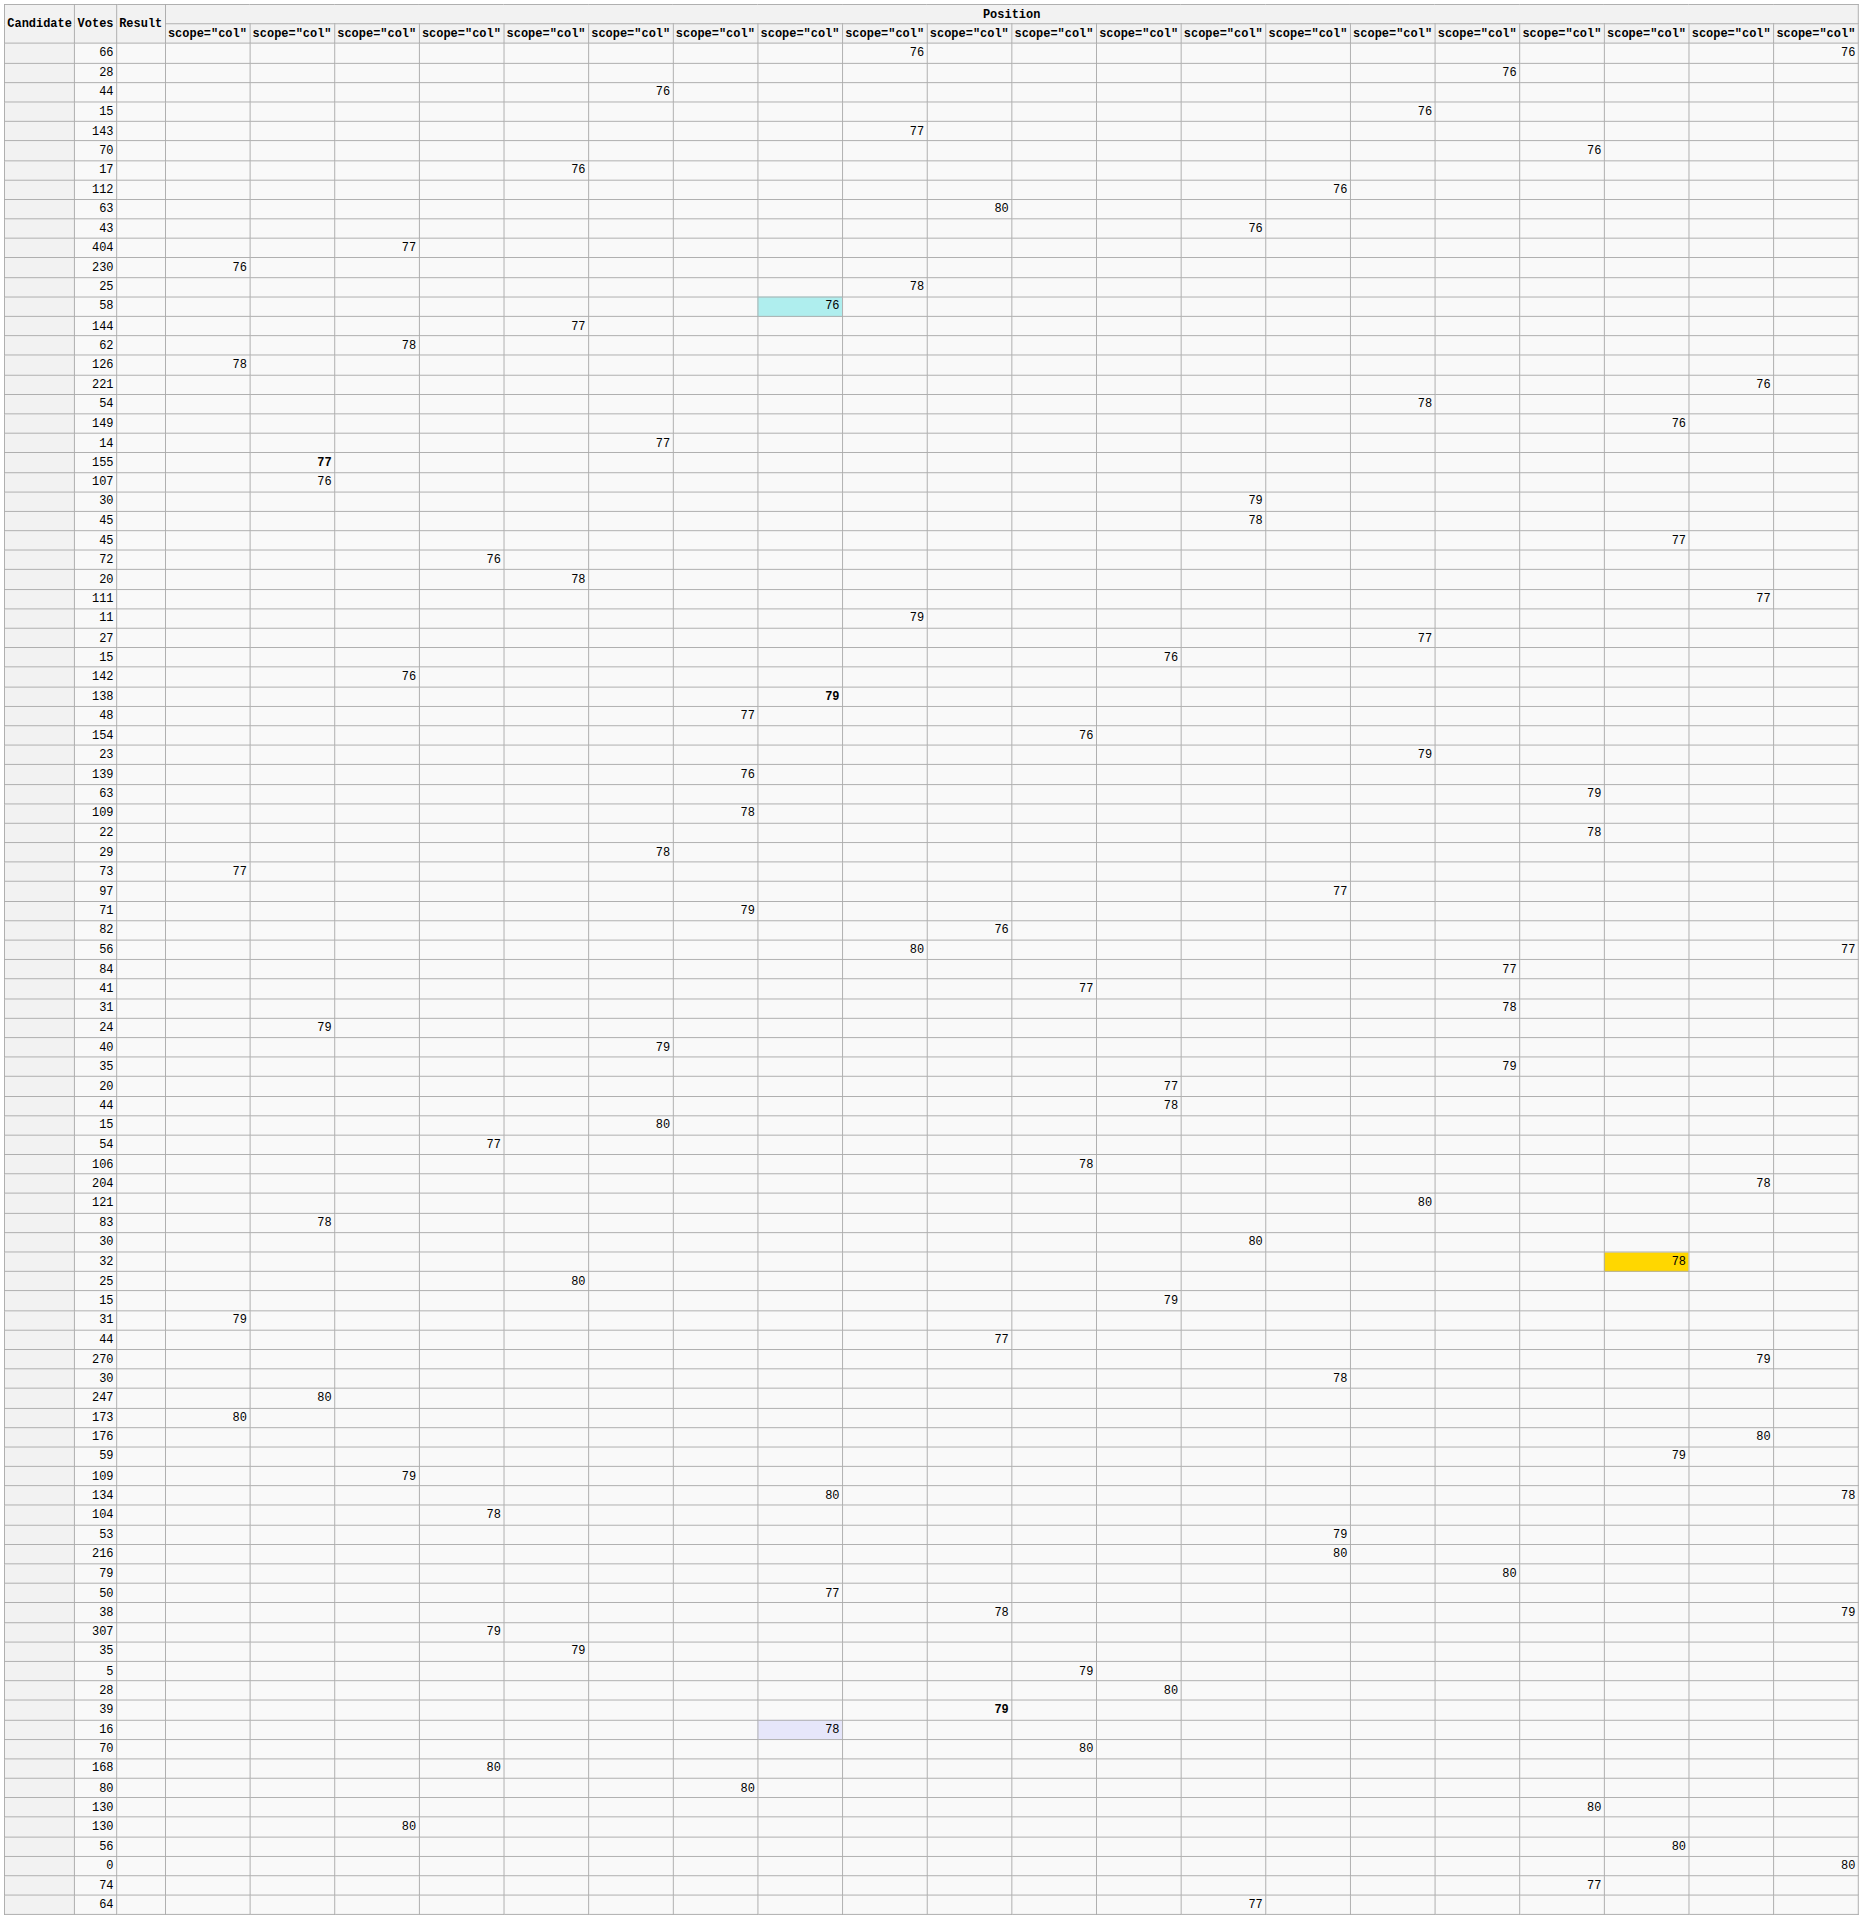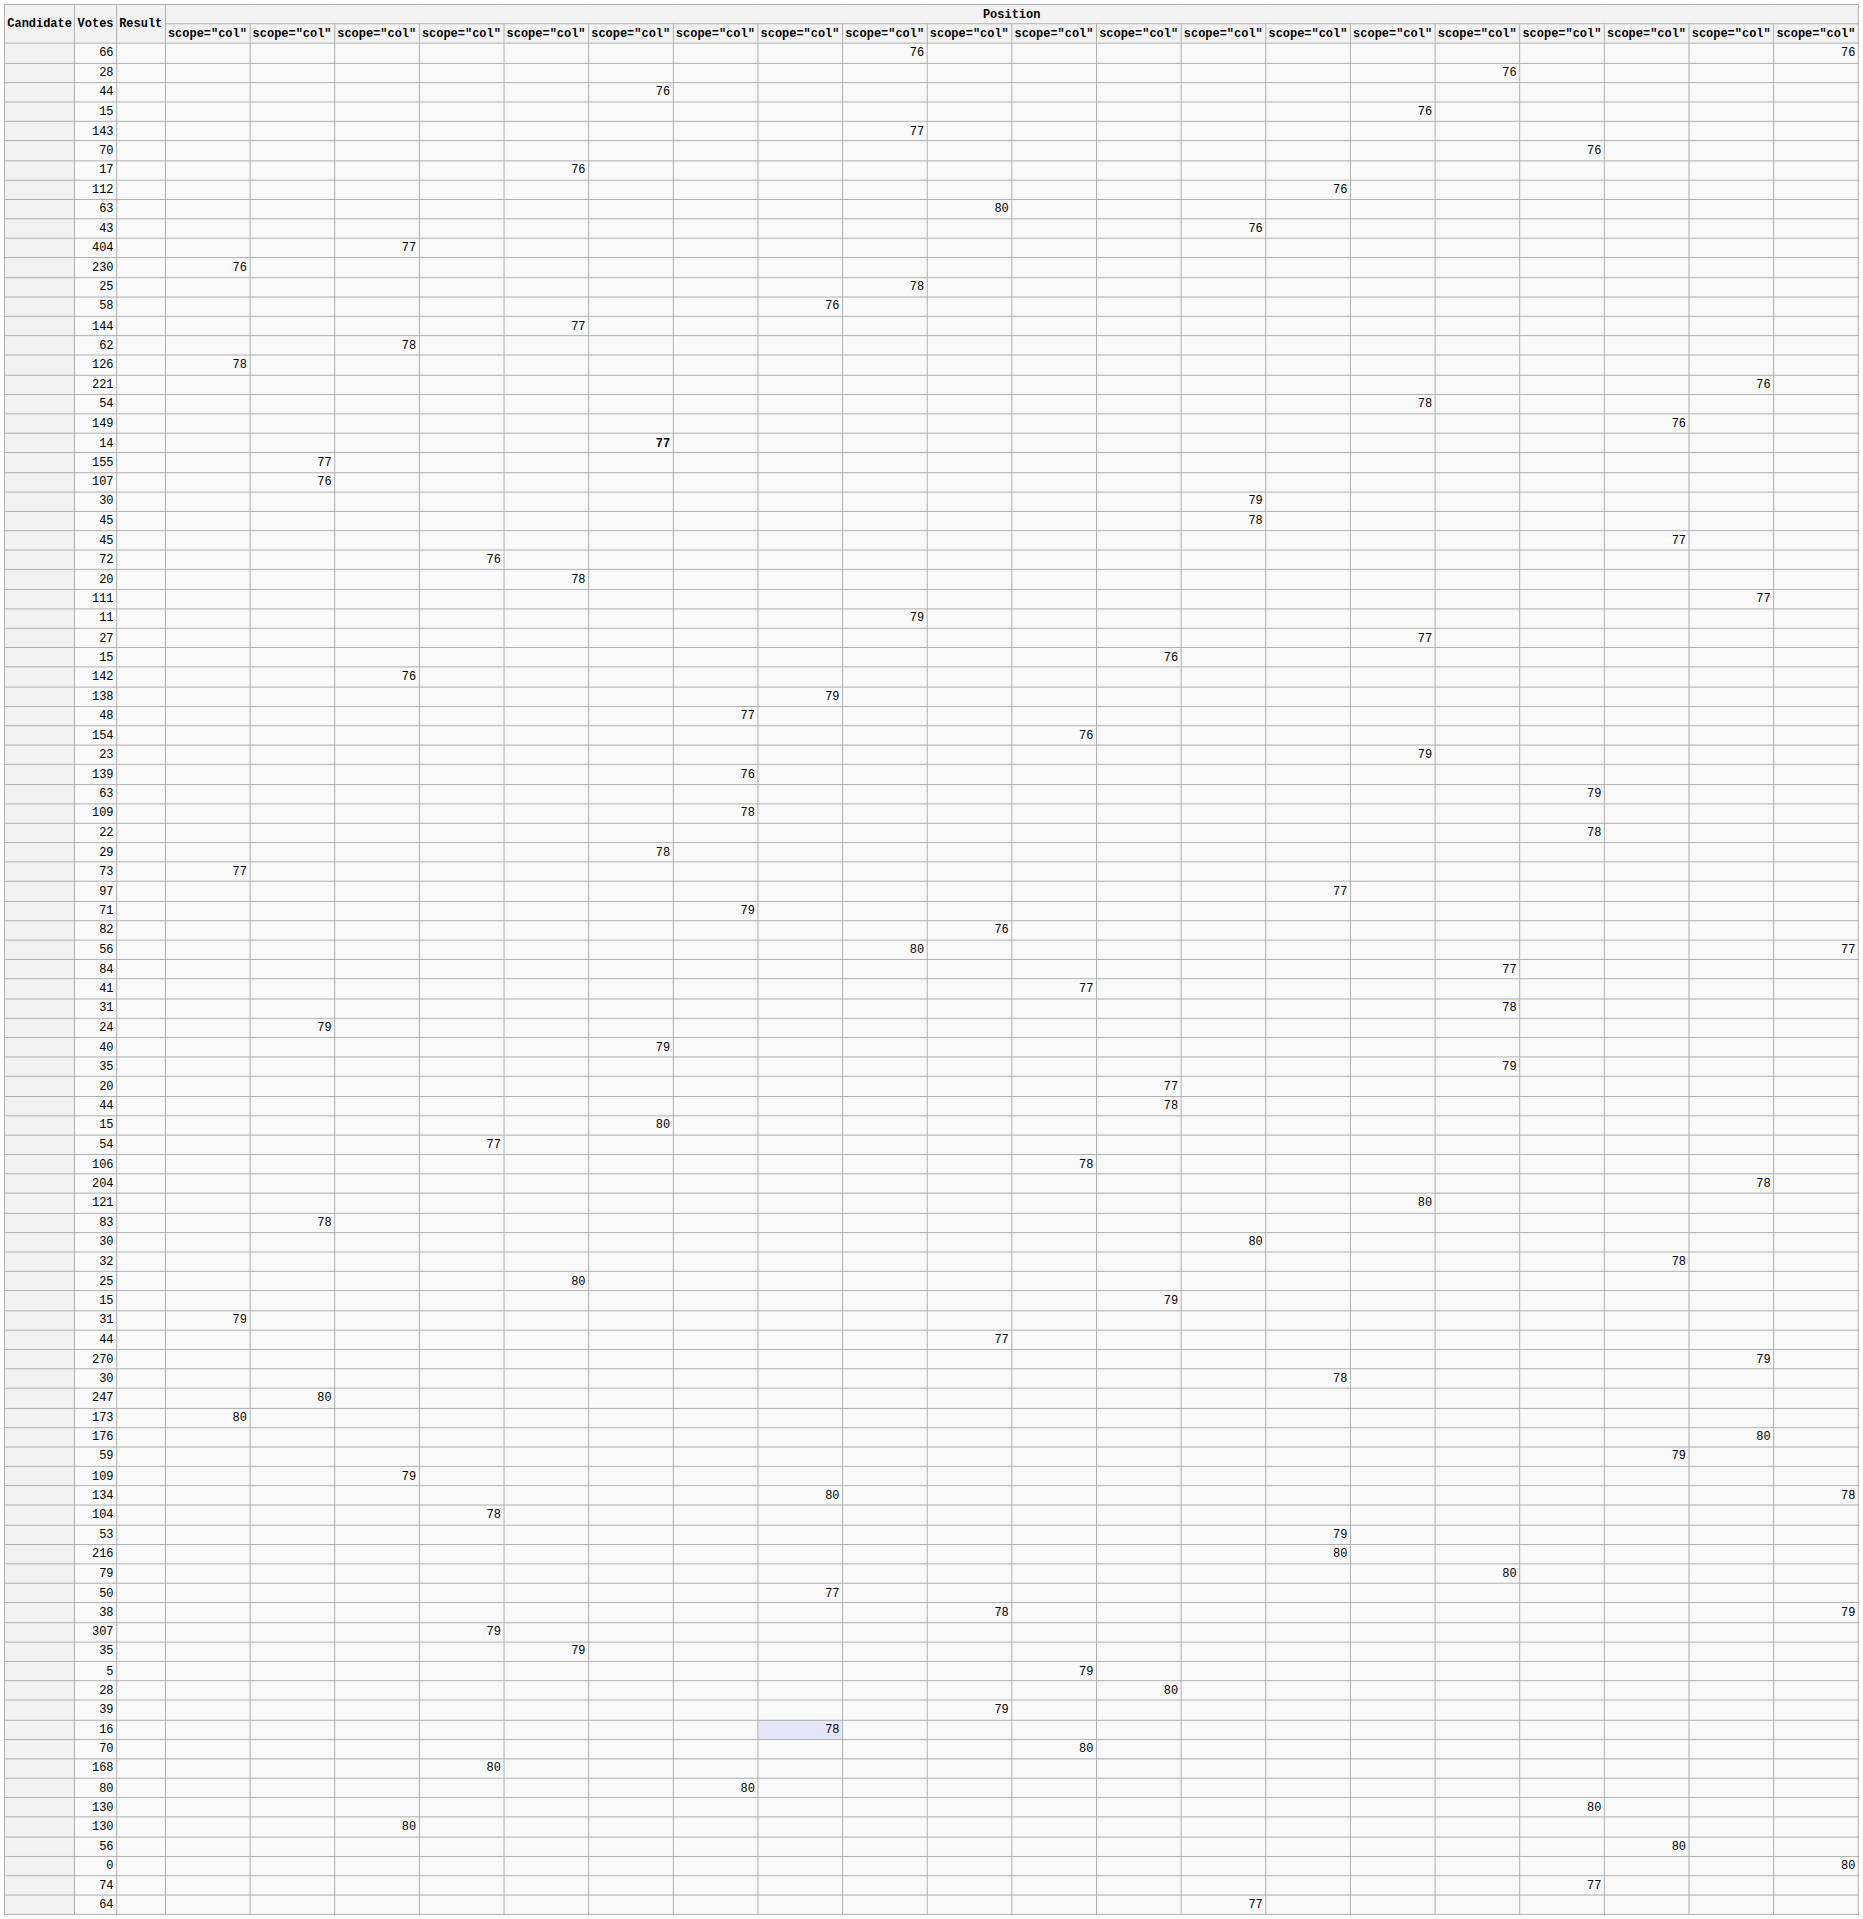(832, 307) paleturquoise background -> (832, 307) no background
(663, 443) normal -> (663, 443) bold
(324, 463) bold -> (324, 463) normal
(832, 696) bold -> (832, 696) normal
(1679, 1262) gold background -> (1679, 1262) no background
(1002, 1710) bold -> (1002, 1710) normal
